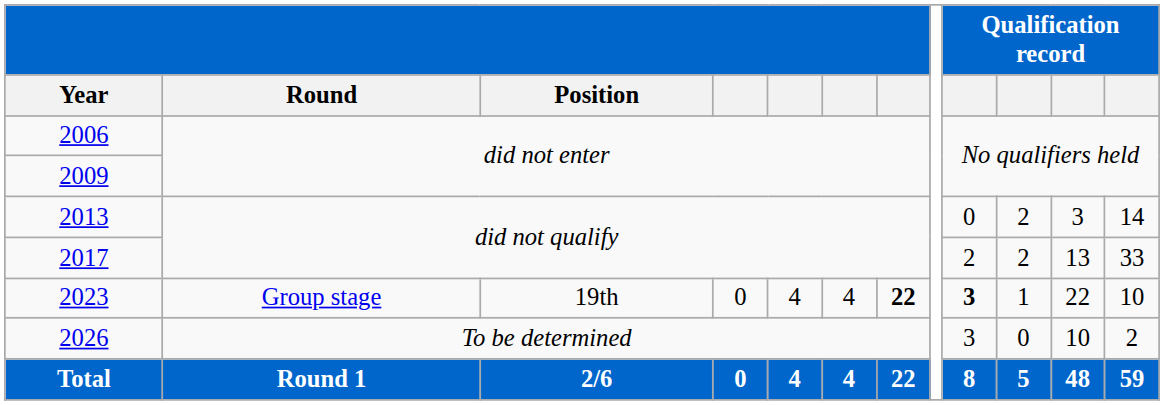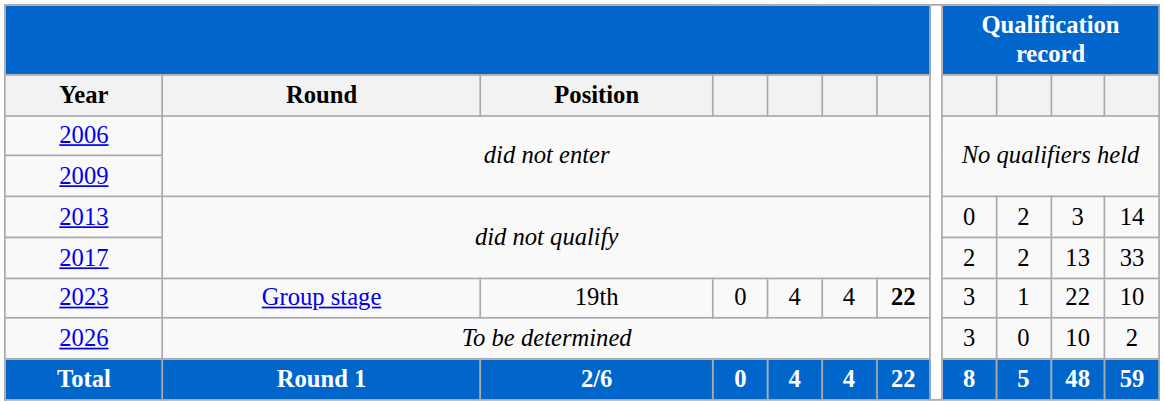(969, 297) bold -> (969, 297) normal
